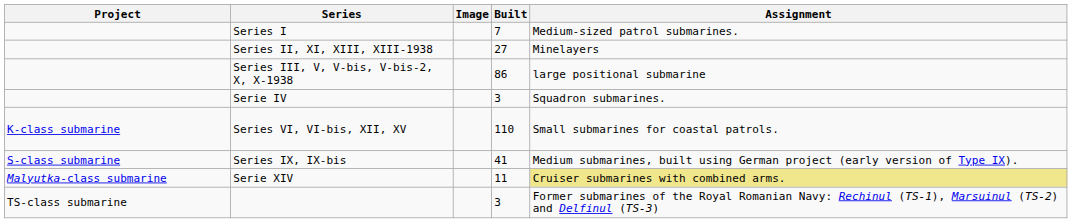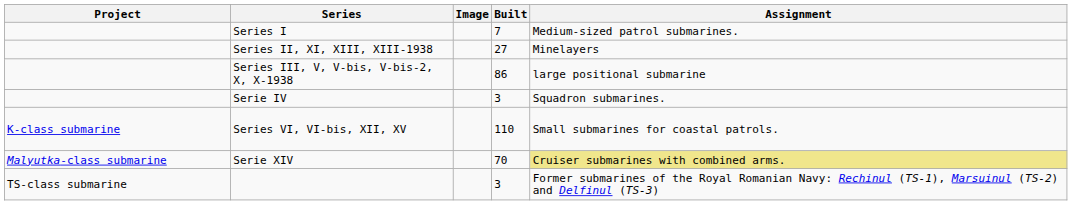- row: (290, 160)
(501, 178) 11 -> (501, 160) 70
